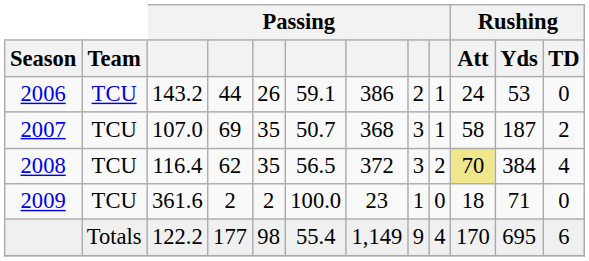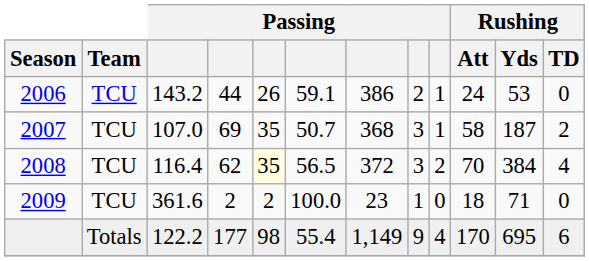(269, 165) no background -> (269, 165) lightyellow background
(473, 165) khaki background -> (473, 165) no background
